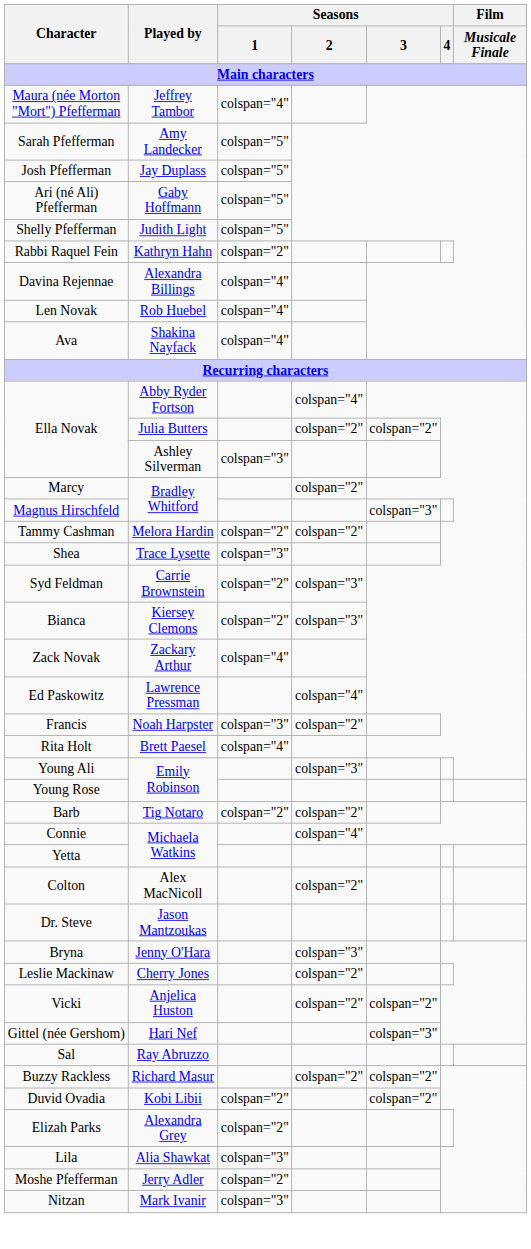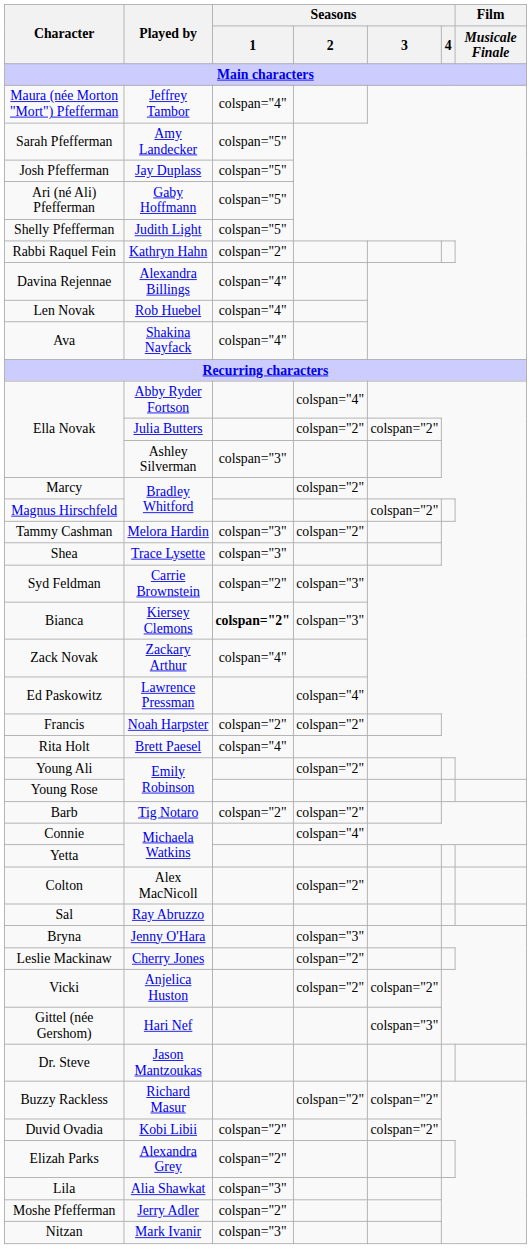(403, 510) colspan="3" -> (404, 510) colspan="2"
(255, 532) colspan="2" -> (253, 532) colspan="3"
(255, 620) normal -> (253, 620) bold
(255, 724) colspan="3" -> (253, 724) colspan="2"
(329, 768) colspan="3" -> (330, 768) colspan="2"
rows swapped: (66, 922) <-> (66, 1055)
